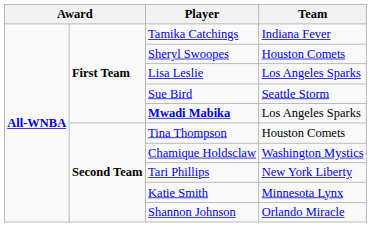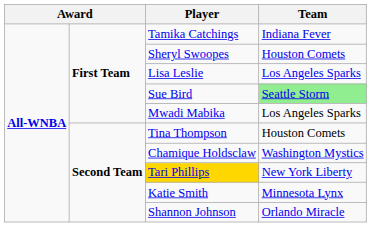(295, 93) no background -> (295, 93) lightgreen background
(189, 113) bold -> (186, 113) normal
(179, 172) no background -> (179, 172) gold background
